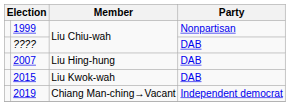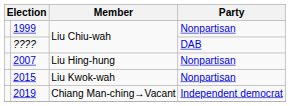(191, 61) DAB -> (208, 61) Nonpartisan
(191, 77) DAB -> (208, 77) Nonpartisan
